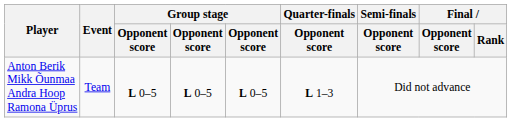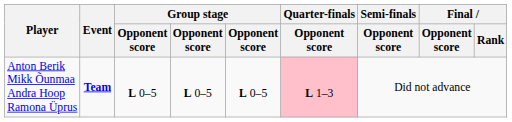(97, 87) normal -> (97, 87) bold
(319, 94) no background -> (319, 94) pink background
